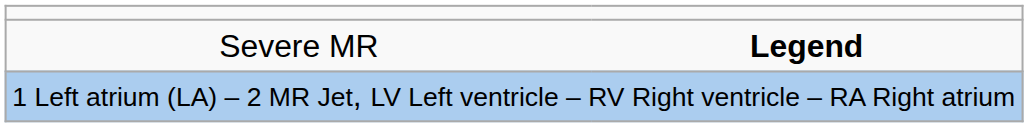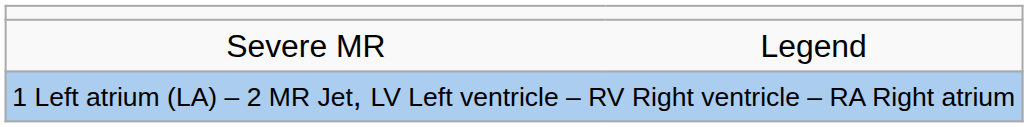(807, 45) bold -> (814, 45) normal
